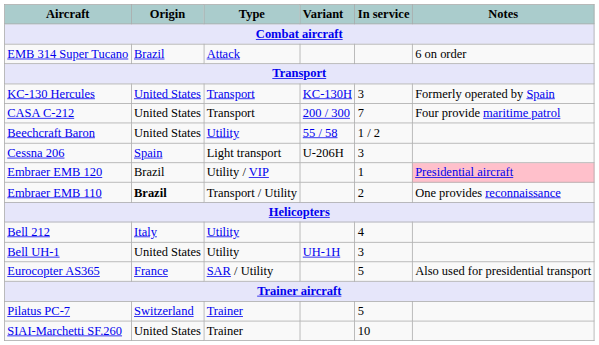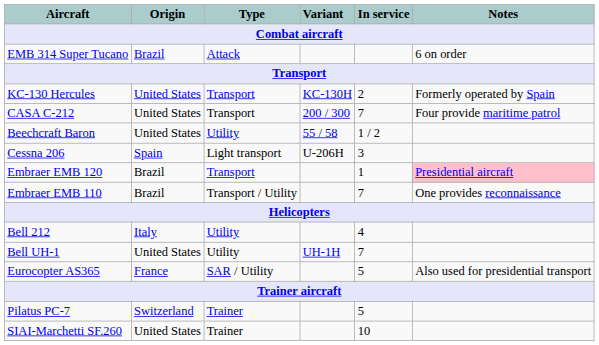(361, 93) 3 -> (361, 93) 2
(238, 172) Utility / VIP -> (231, 172) Transport
(150, 192) bold -> (149, 192) normal
(361, 192) 2 -> (361, 192) 7
(361, 251) 3 -> (361, 251) 7
